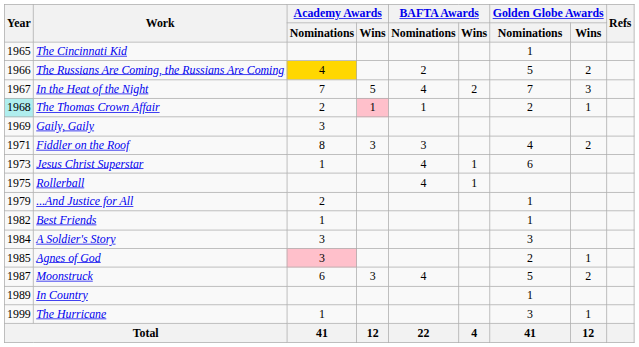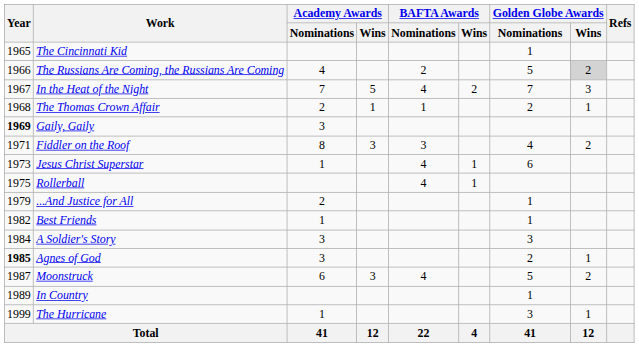(322, 70) gold background -> (322, 70) no background
(588, 70) no background -> (588, 70) lightgrey background
(19, 107) paleturquoise background -> (19, 107) no background
(373, 107) pink background -> (373, 107) no background
(19, 126) normal -> (19, 126) bold
(19, 257) normal -> (19, 257) bold
(322, 257) pink background -> (322, 257) no background
